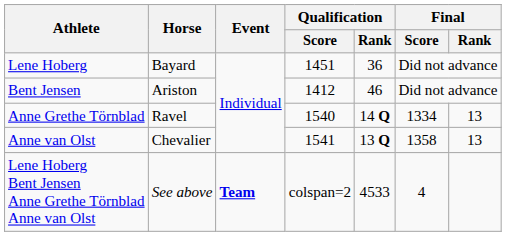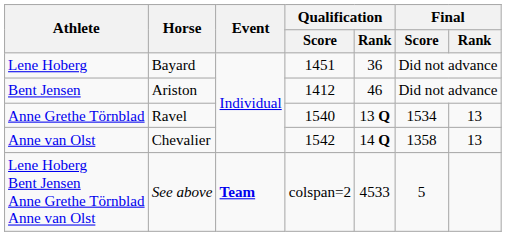(375, 115) 14 Q -> (375, 115) 13 Q
(422, 115) 1334 -> (422, 115) 1534
(320, 140) 1541 -> (320, 140) 1542
(375, 140) 13 Q -> (375, 140) 14 Q
(422, 192) 4 -> (422, 192) 5
